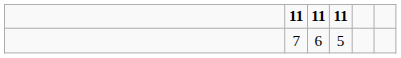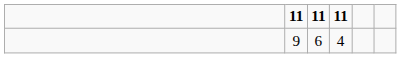(296, 40) 7 -> (296, 40) 9
(341, 40) 5 -> (341, 40) 4
